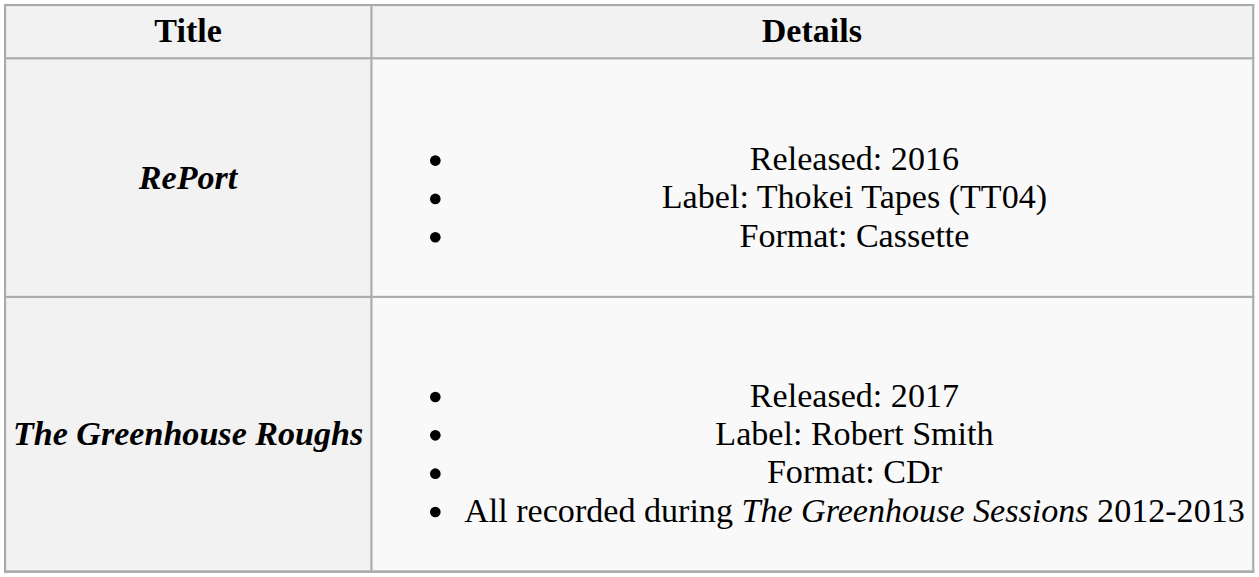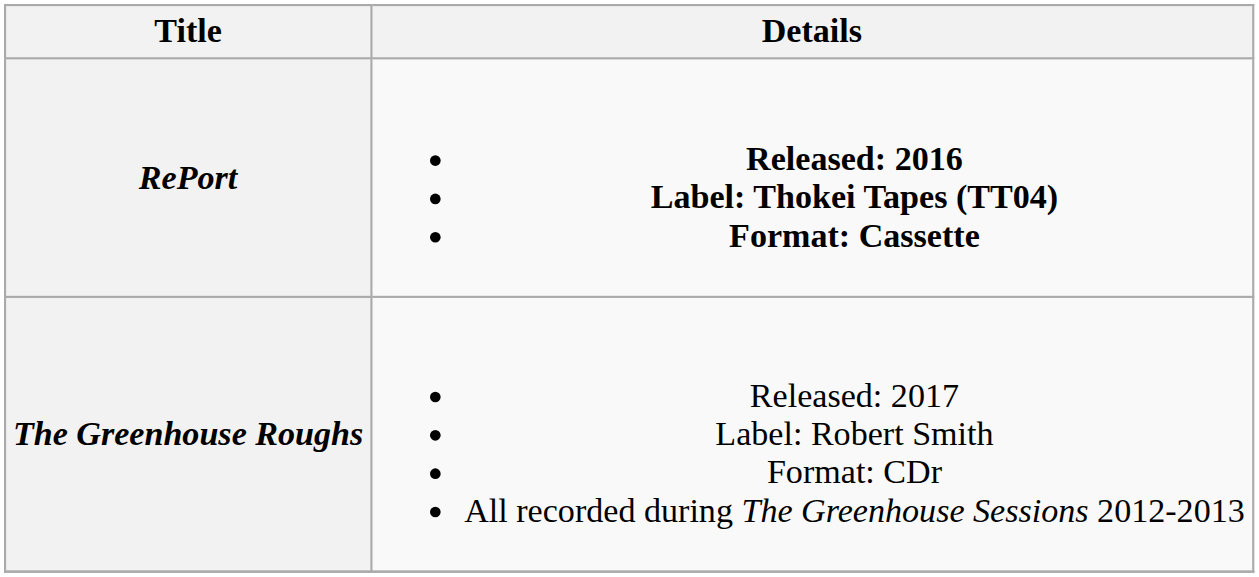(812, 197) normal -> (812, 197) bold
